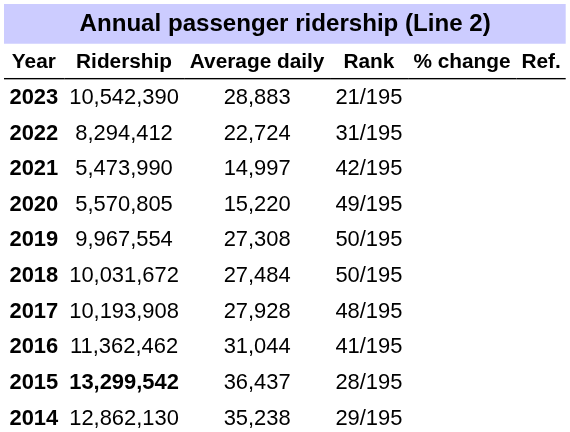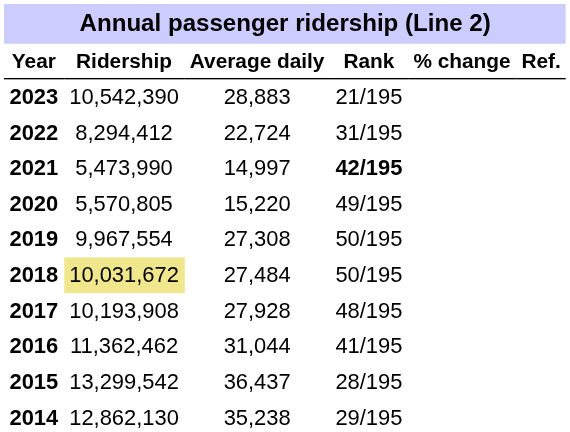(369, 168) normal -> (369, 168) bold
(124, 275) no background -> (124, 275) khaki background
(124, 381) bold -> (124, 381) normal
